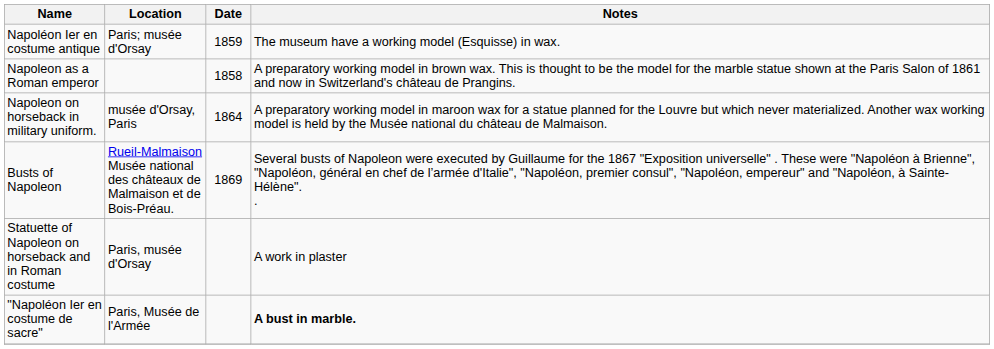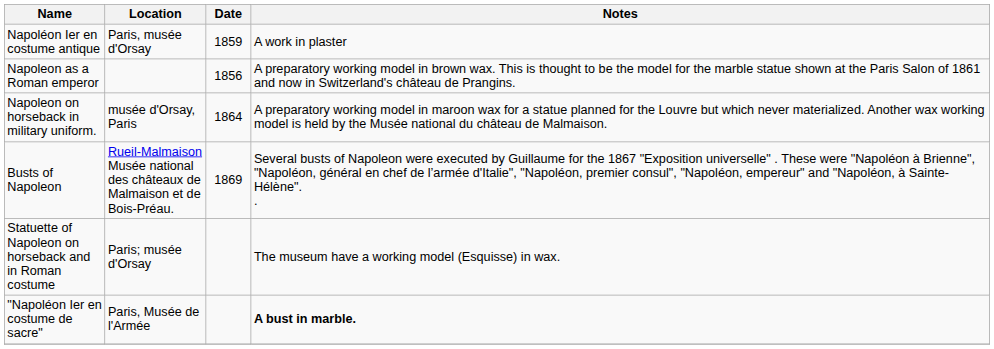(145, 41) Paris; musée d'Orsay -> (145, 41) Paris, musée d'Orsay
(407, 41) The museum have a working model (Esquisse) in wax. -> (300, 41) A work in plaster
(228, 75) 1858 -> (228, 75) 1856
(145, 256) Paris, musée d'Orsay -> (145, 256) Paris; musée d'Orsay
(300, 256) A work in plaster -> (407, 256) The museum have a working model (Esquisse) in wax.
